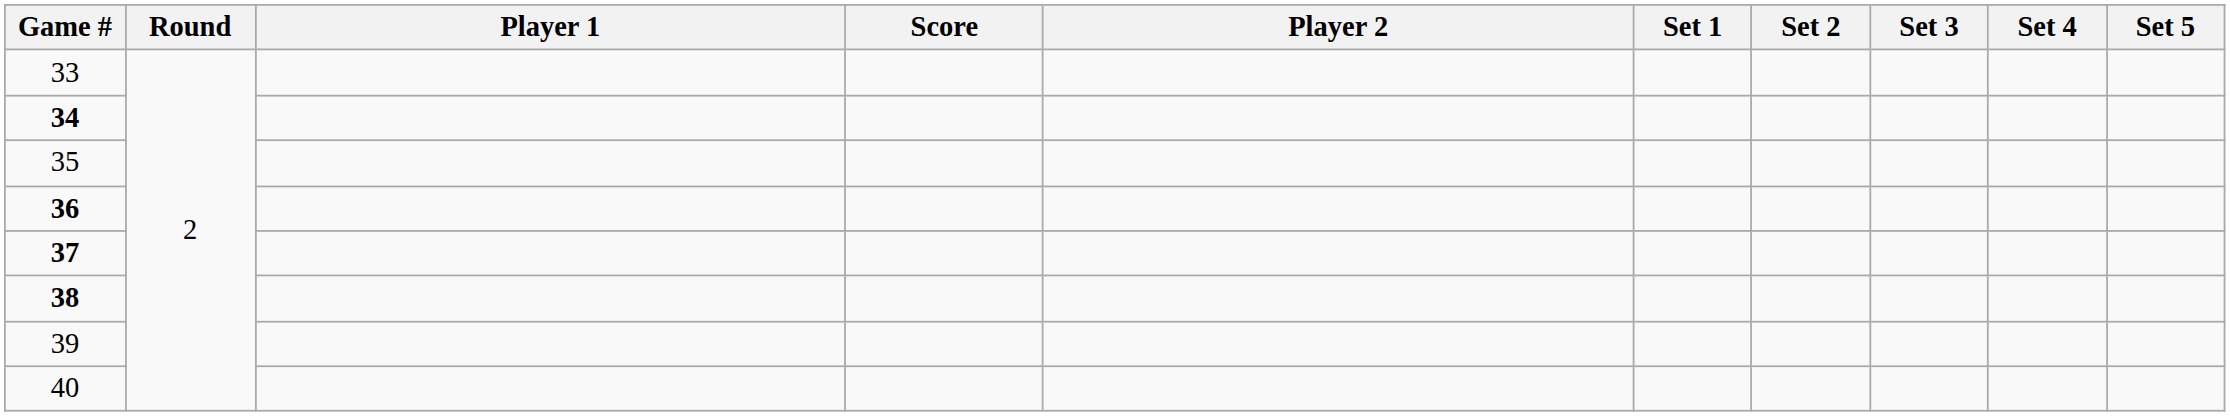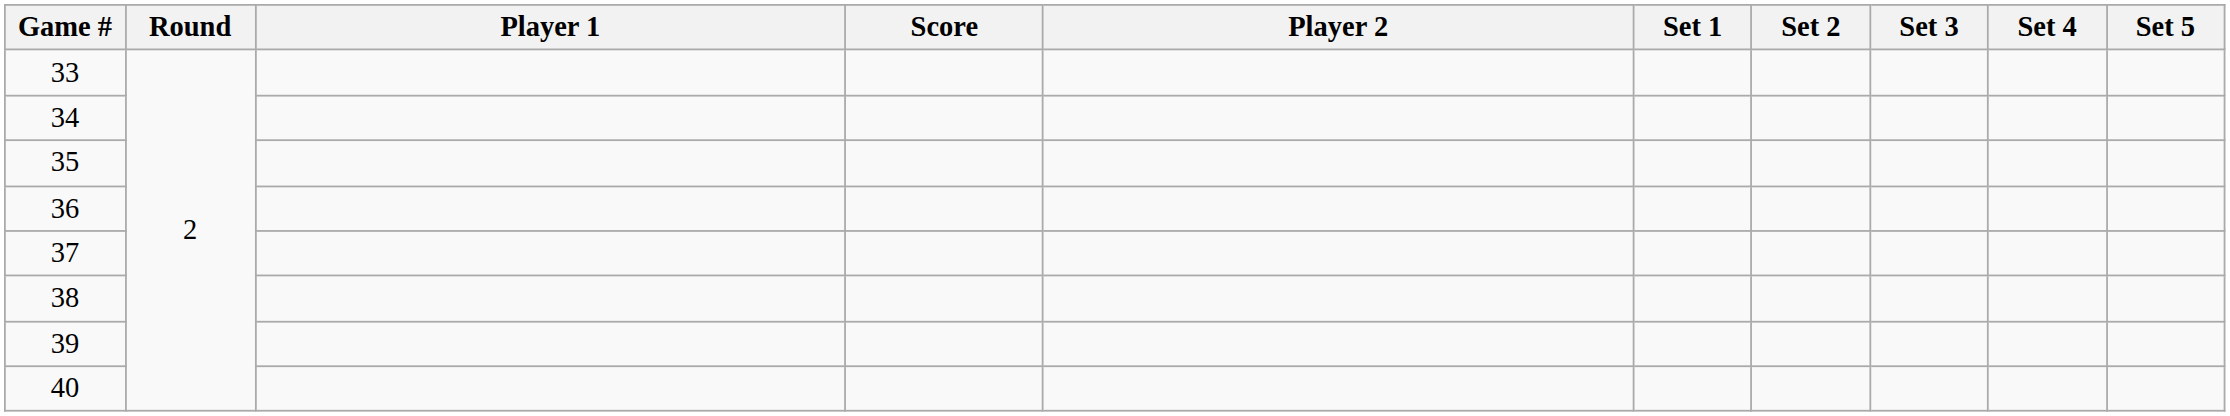(65, 117) bold -> (65, 117) normal
(65, 207) bold -> (65, 207) normal
(65, 252) bold -> (65, 252) normal
(65, 298) bold -> (65, 298) normal
